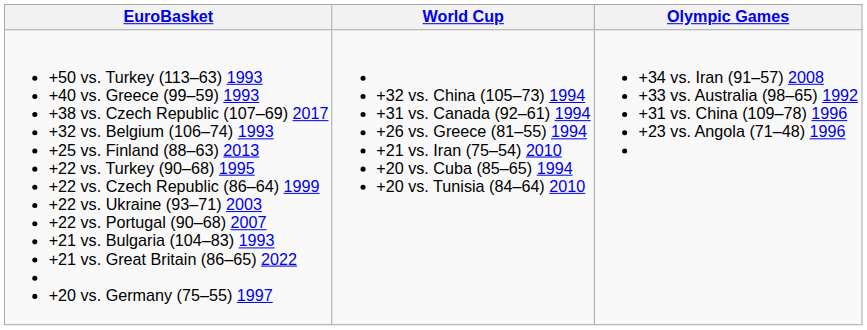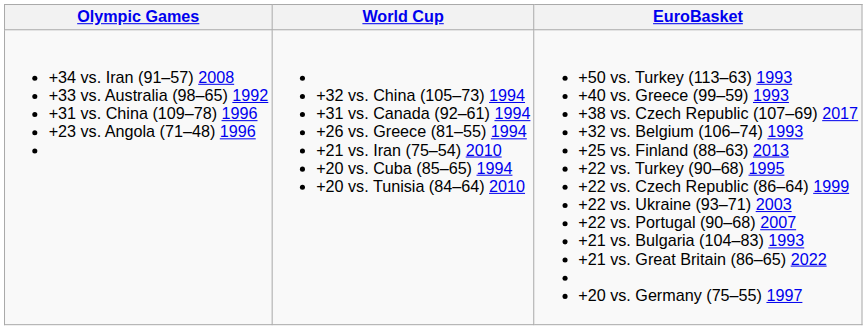columns swapped: (728, 17) <-> (168, 17)
